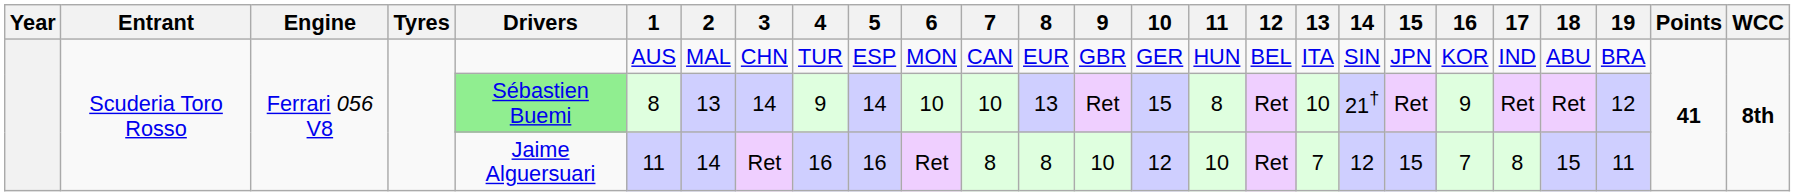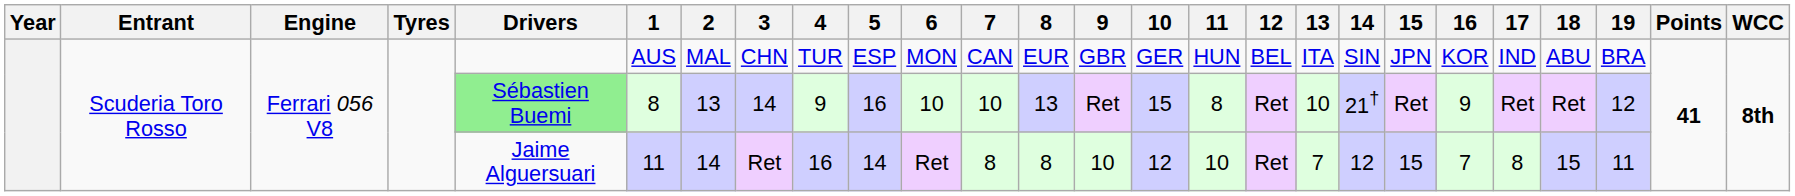(874, 103) 14 -> (874, 103) 16
(874, 162) 16 -> (874, 162) 14
